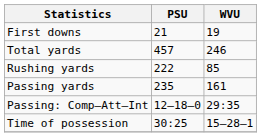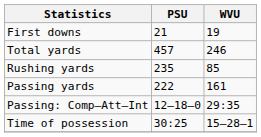(164, 68) 222 -> (164, 68) 235
(164, 87) 235 -> (164, 87) 222
